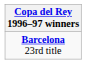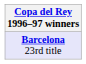(43, 45) no background -> (43, 45) lavender background
